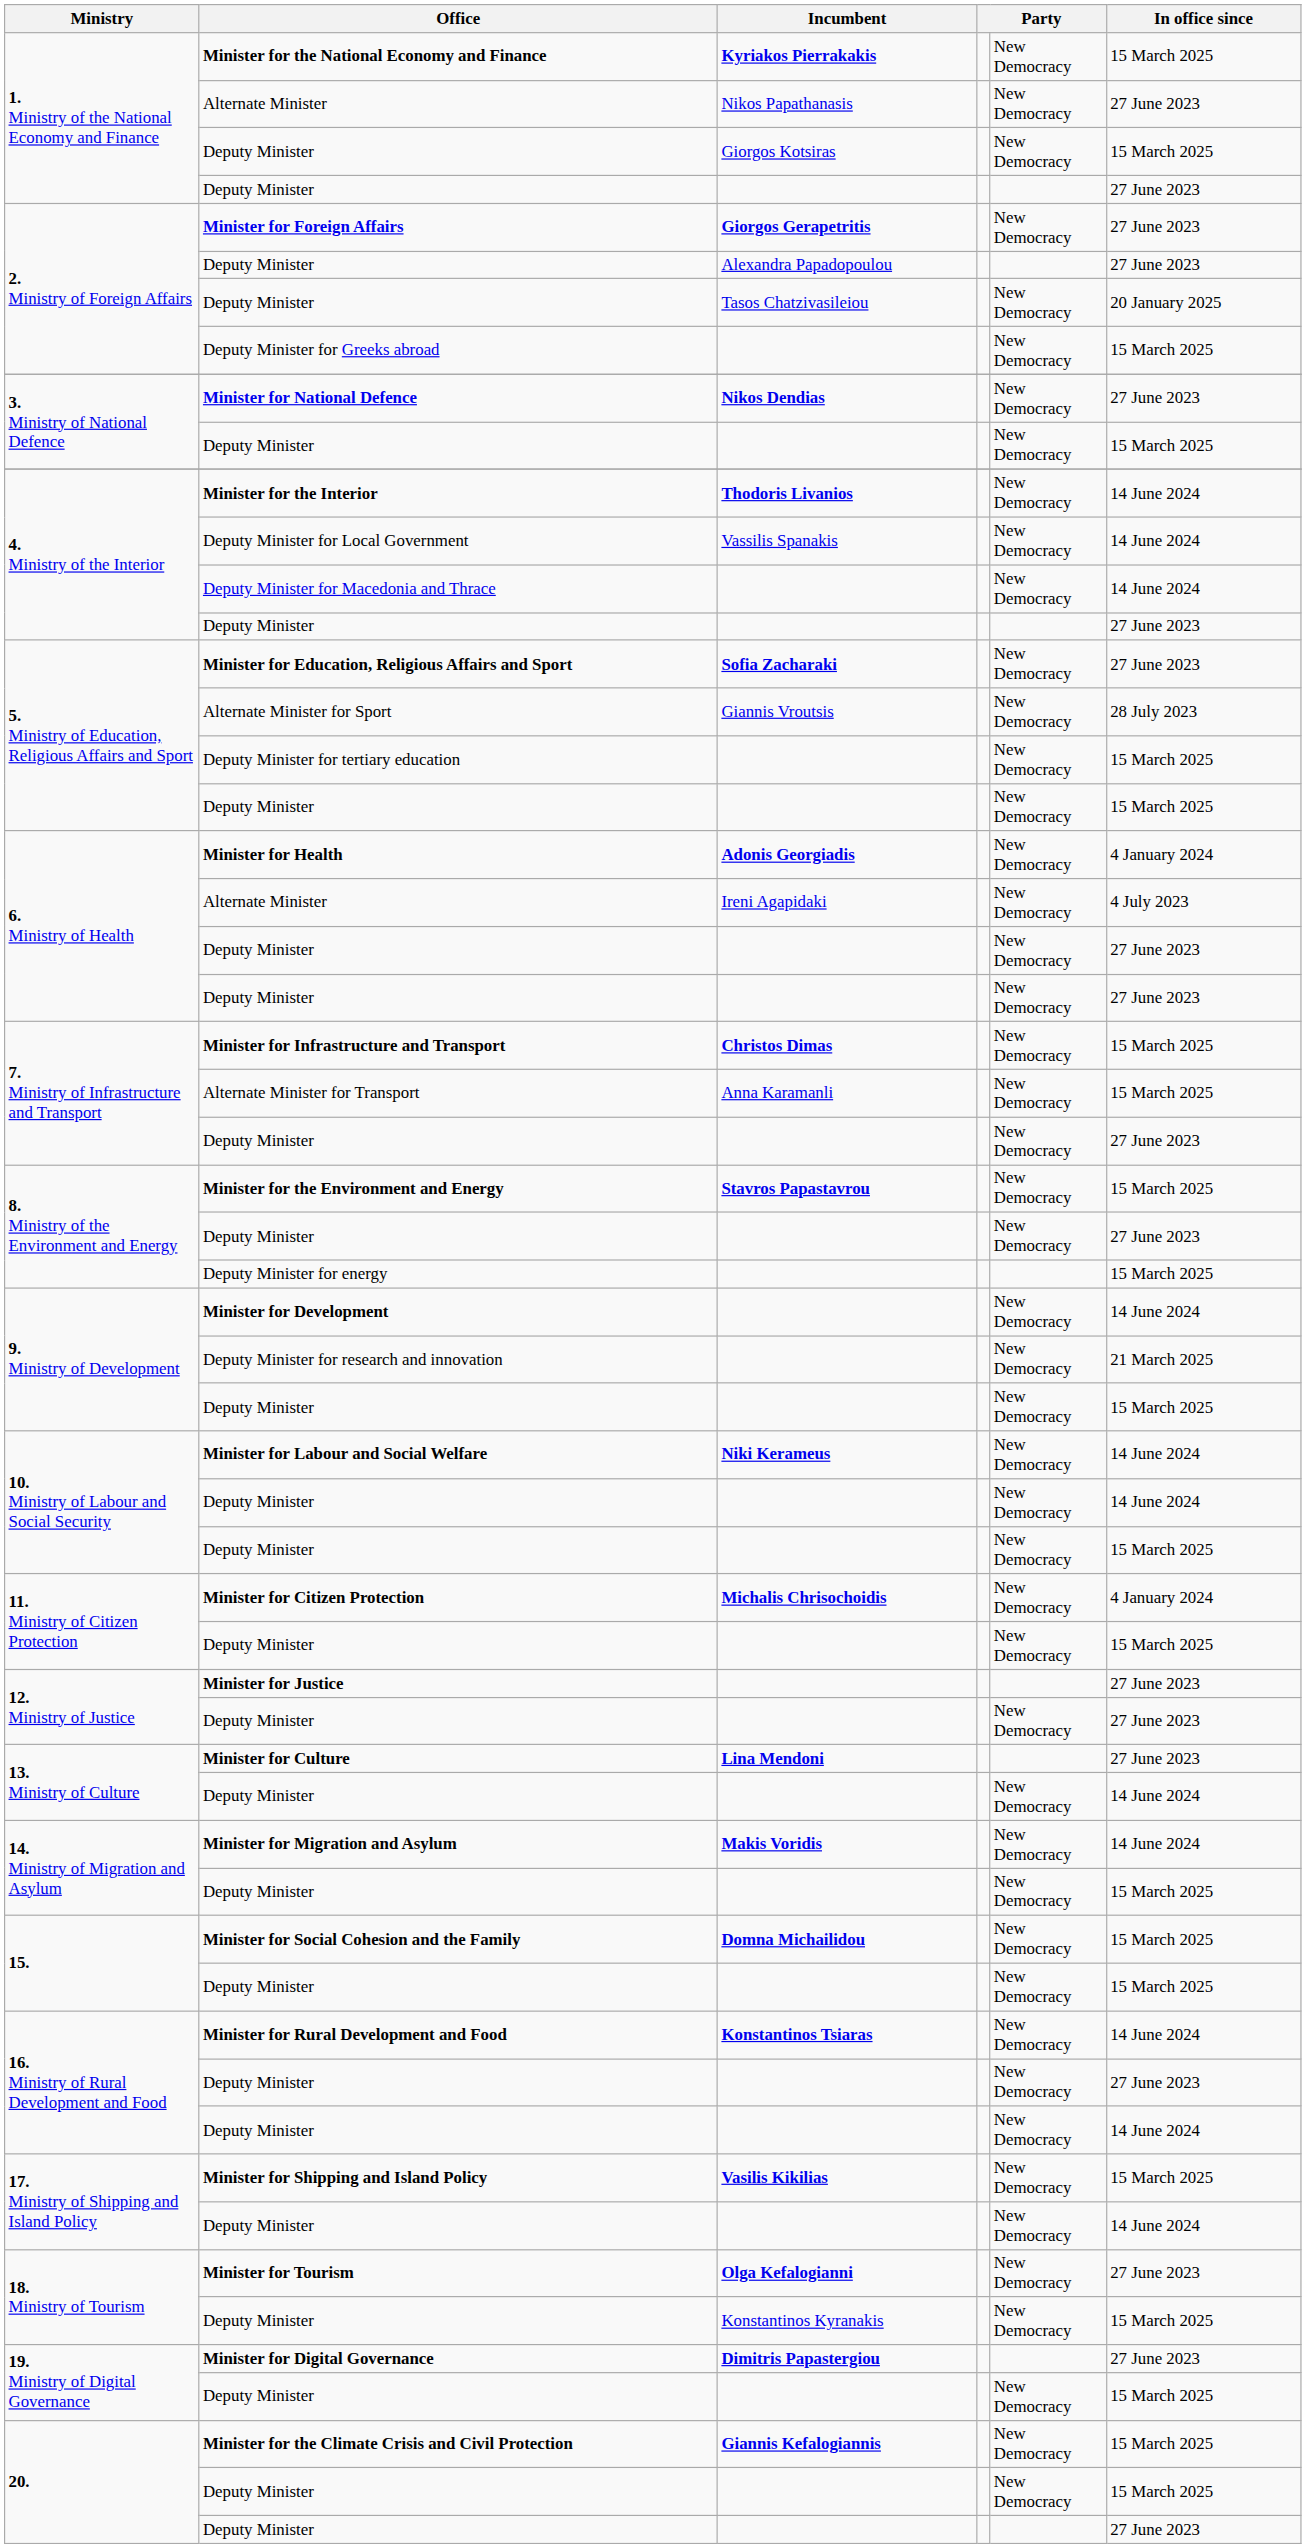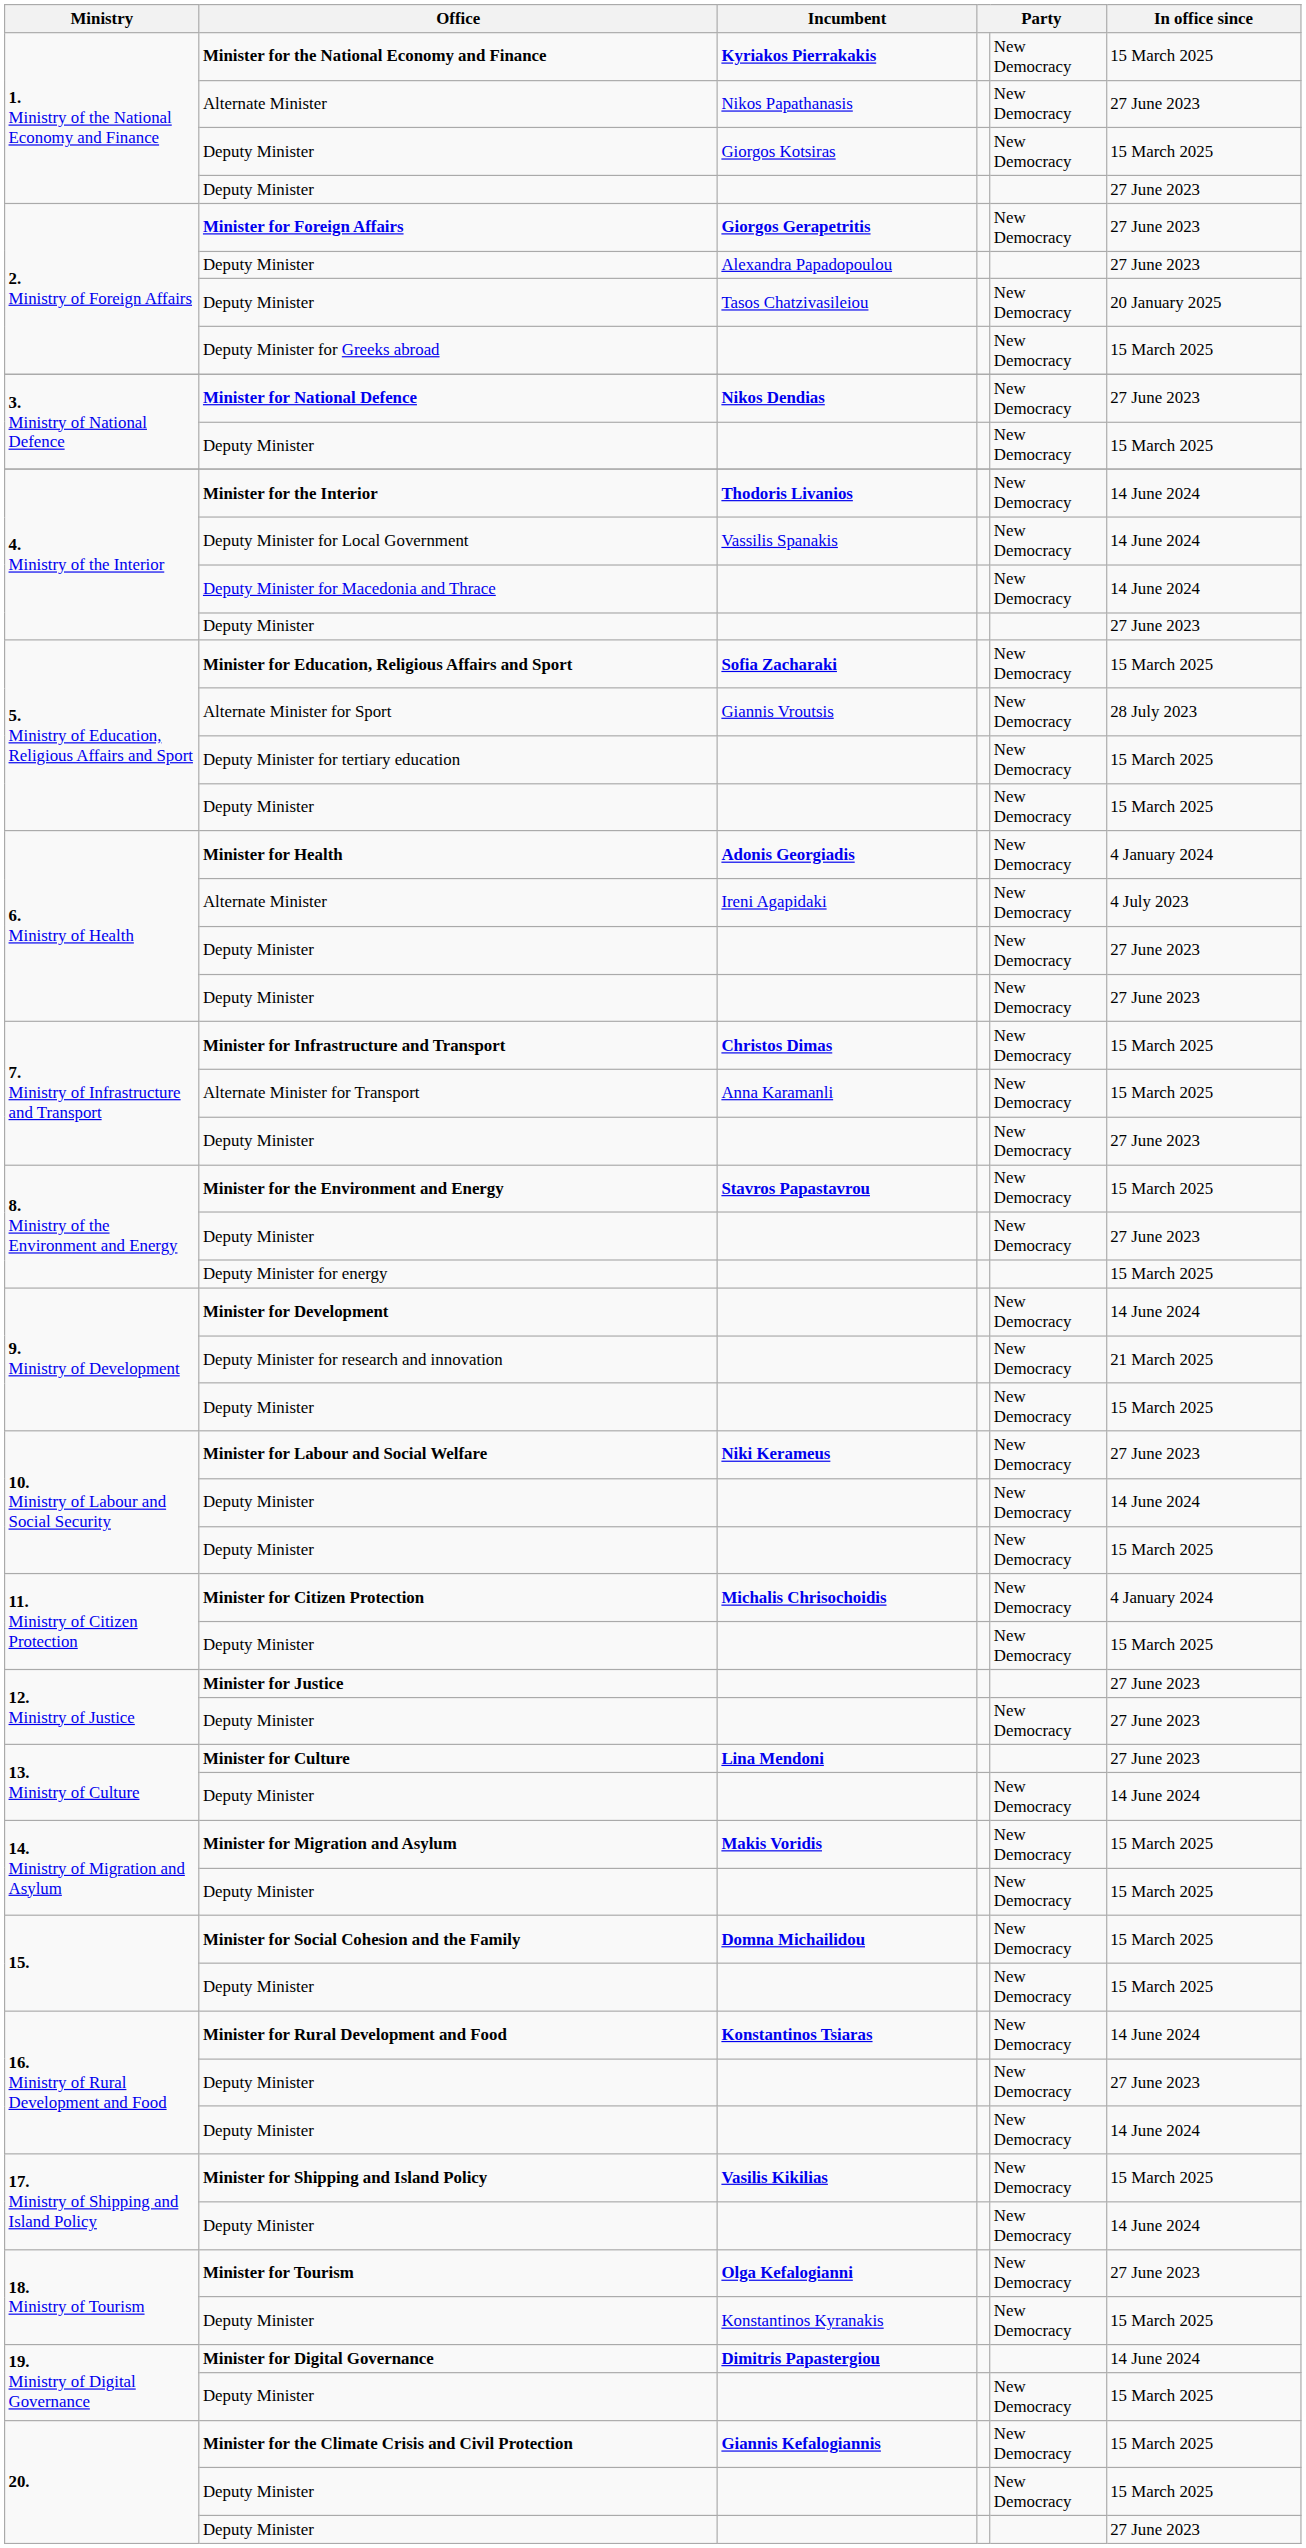(1155, 664) 27 June 2023 -> (1162, 664) 15 March 2025
(1155, 1454) 14 June 2024 -> (1155, 1454) 27 June 2023
(1155, 1844) 14 June 2024 -> (1162, 1844) 15 March 2025
(1155, 2358) 27 June 2023 -> (1155, 2358) 14 June 2024
